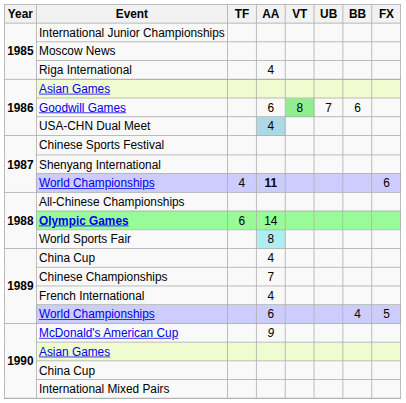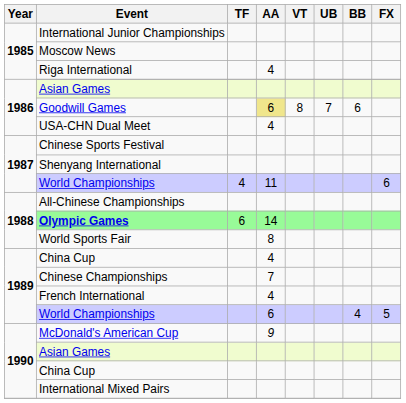(271, 108) no background -> (271, 108) khaki background
(300, 108) lightgreen background -> (300, 108) no background
(271, 127) lightblue background -> (271, 127) no background
(271, 183) bold -> (271, 183) normal
(271, 239) paleturquoise background -> (271, 239) no background
